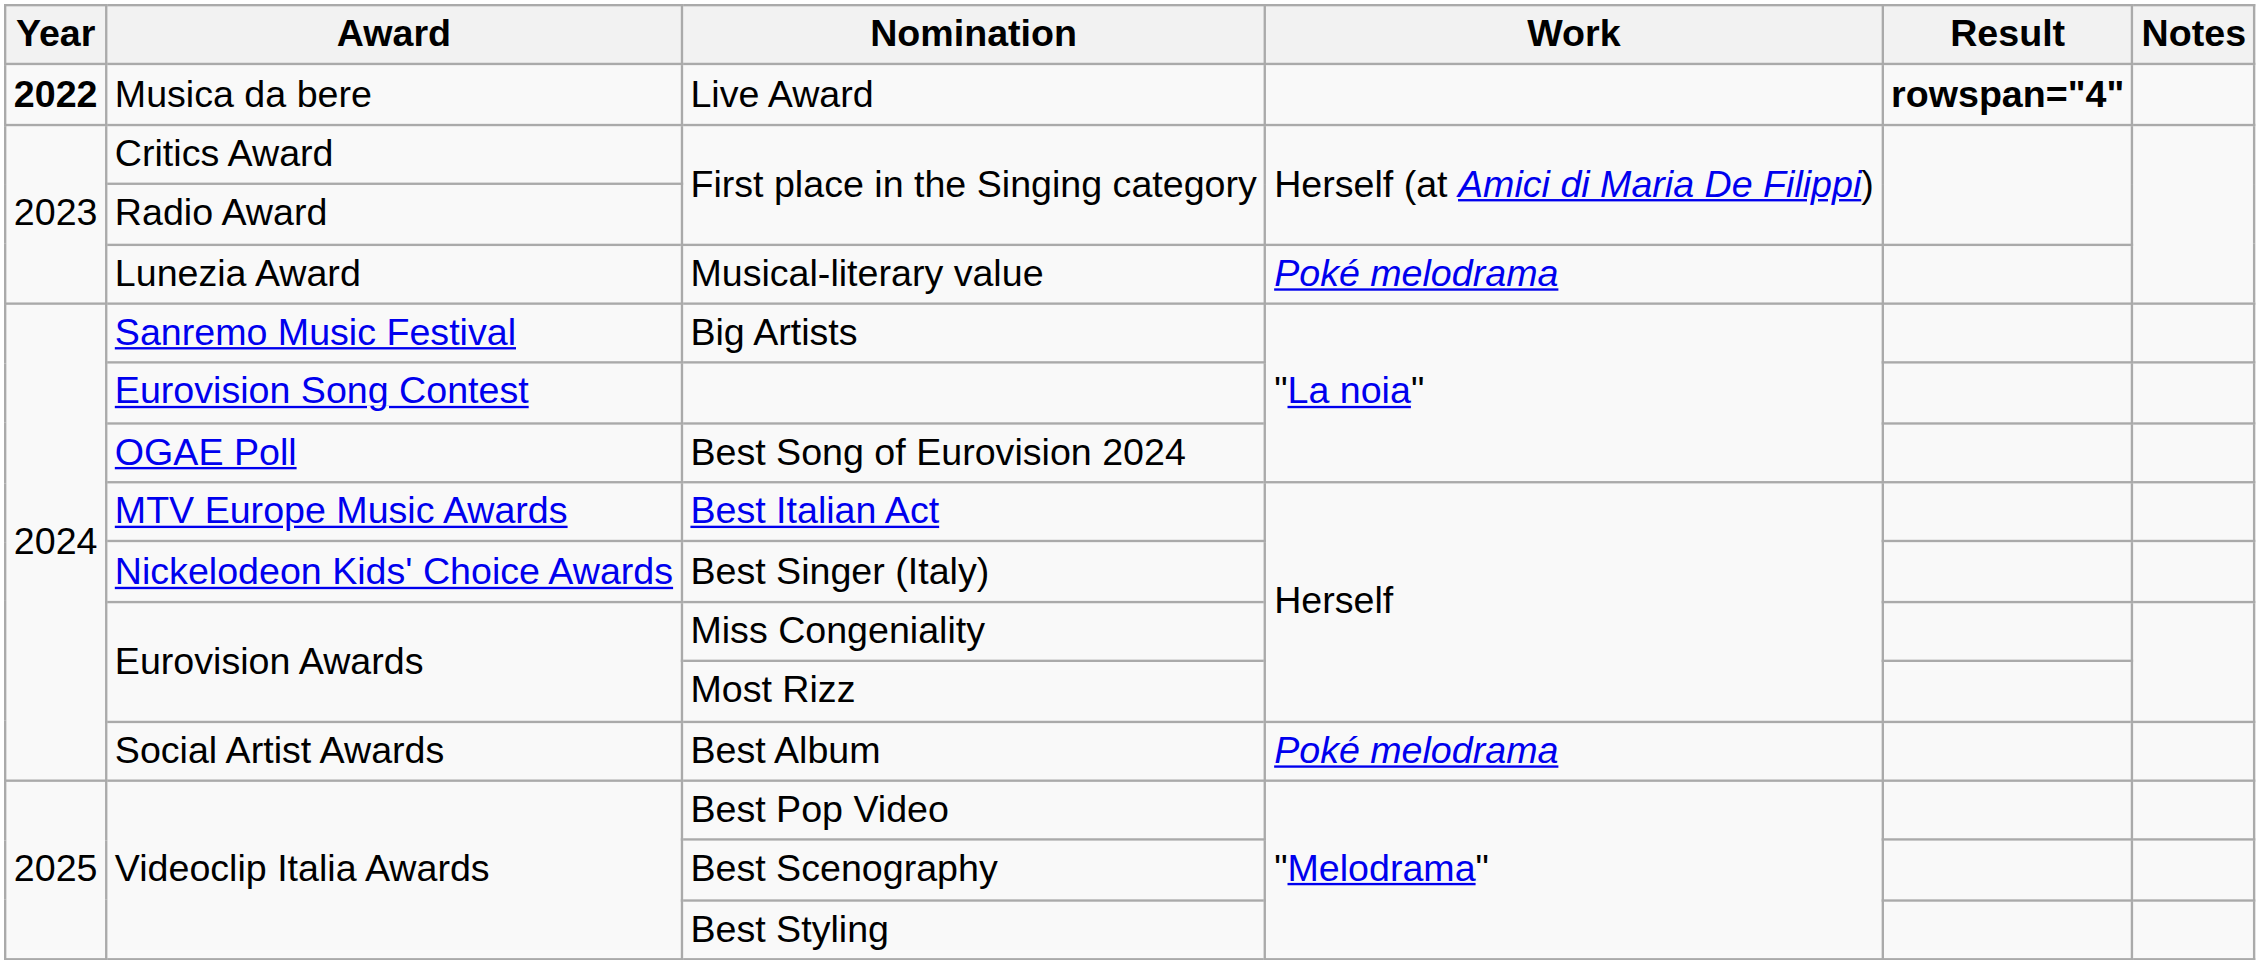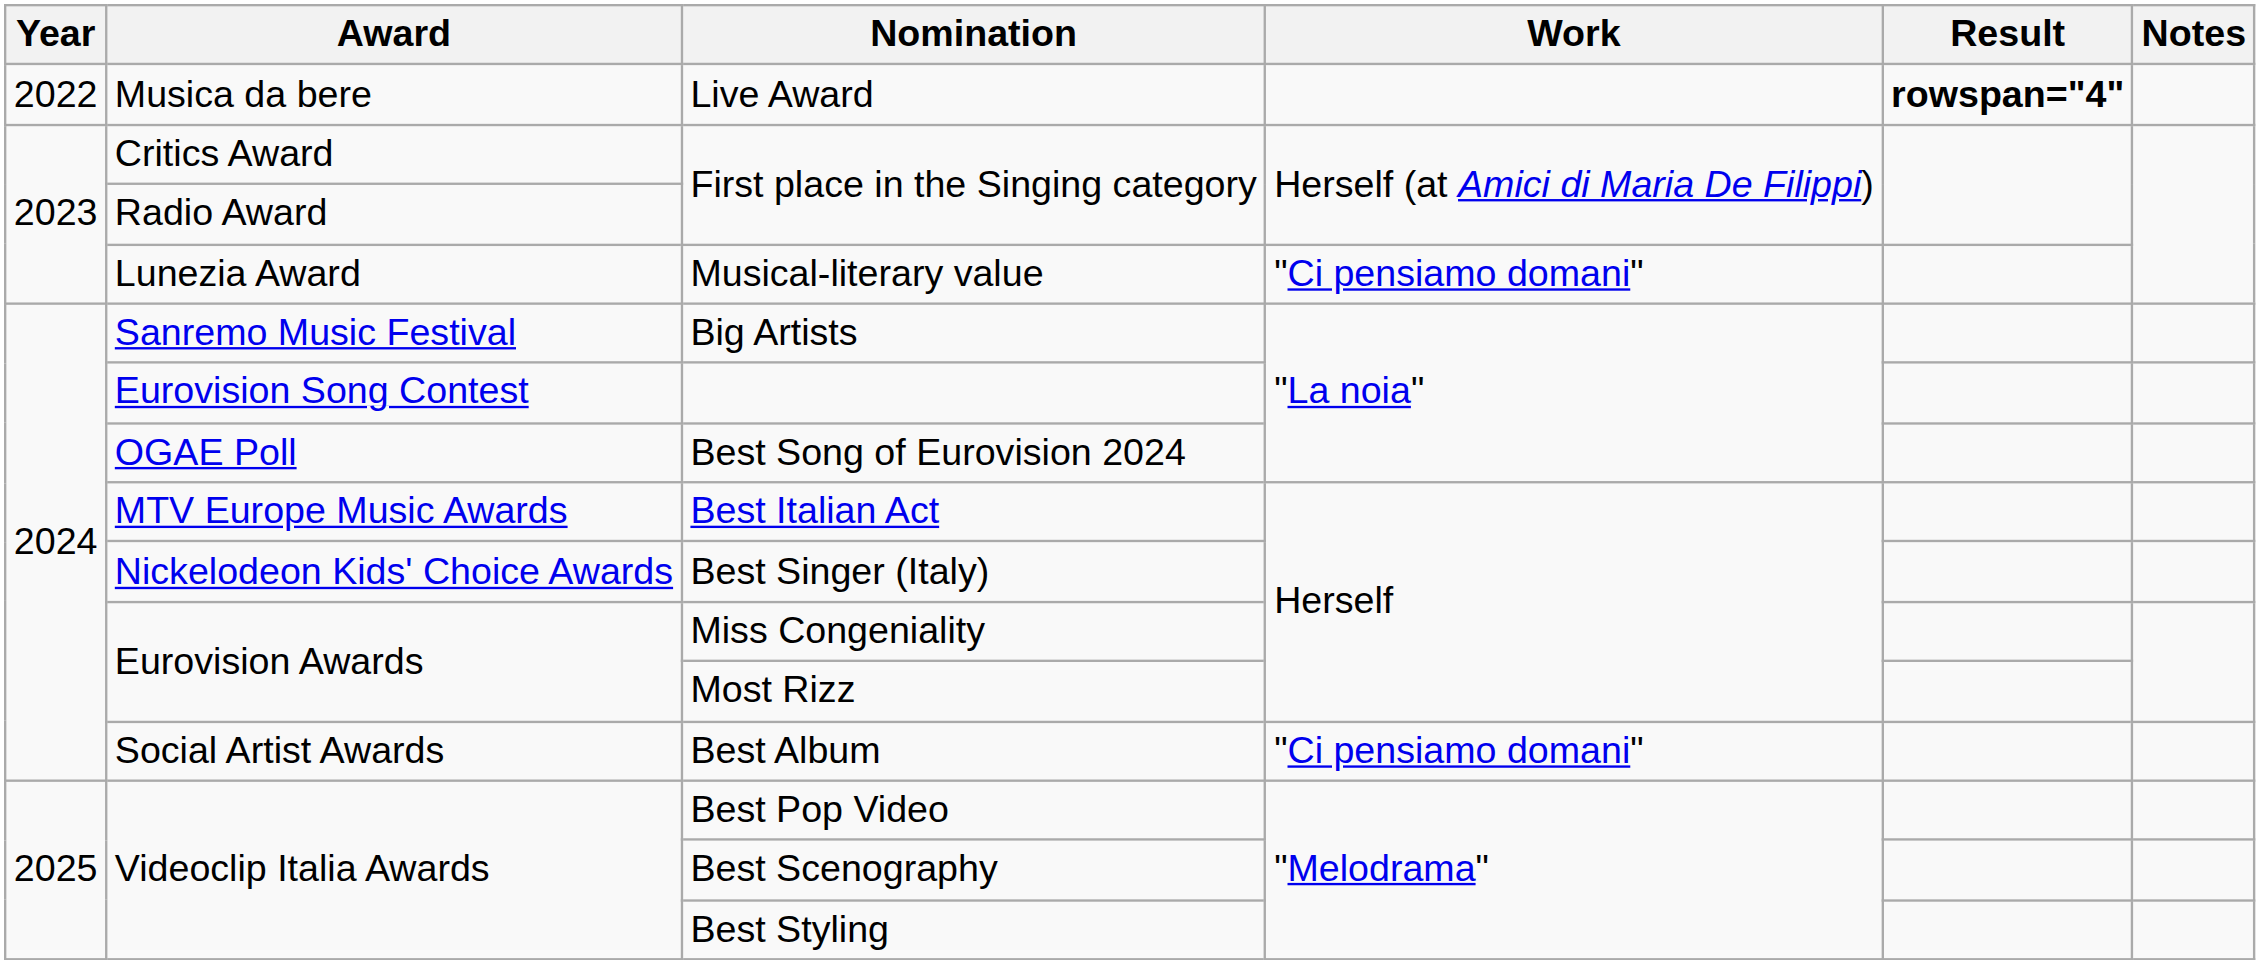(56, 93) bold -> (56, 93) normal
(1416, 272) Poké melodrama -> (1459, 272) "Ci pensiamo domani"
(1416, 749) Poké melodrama -> (1459, 749) "Ci pensiamo domani"
